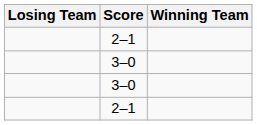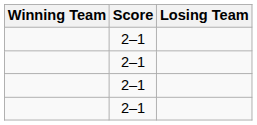columns swapped: (200, 16) <-> (52, 16)
(123, 62) 3–0 -> (133, 62) 2–1
(123, 85) 3–0 -> (133, 85) 2–1
